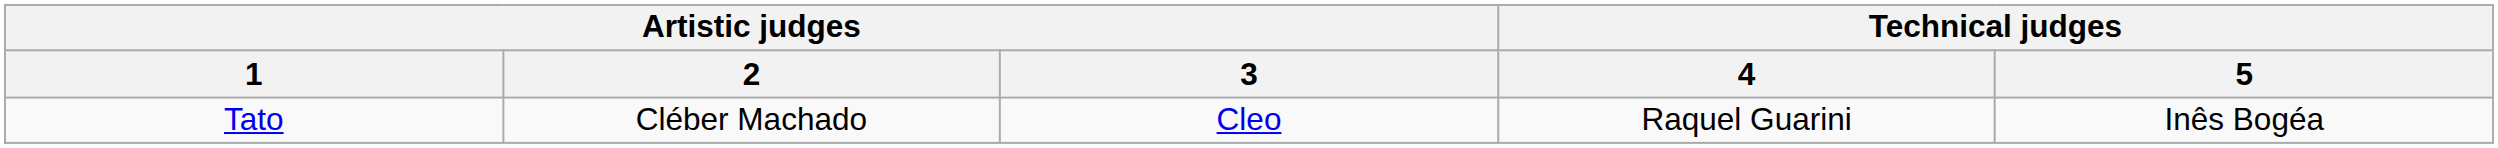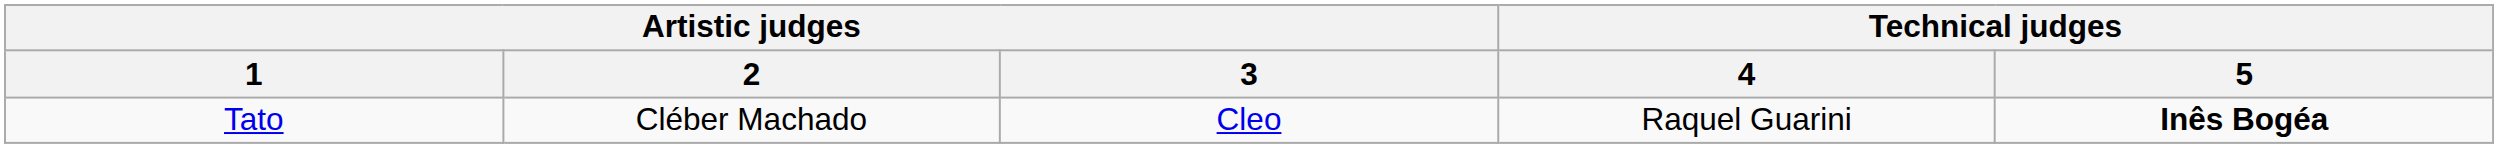(2244, 119) normal -> (2244, 119) bold
